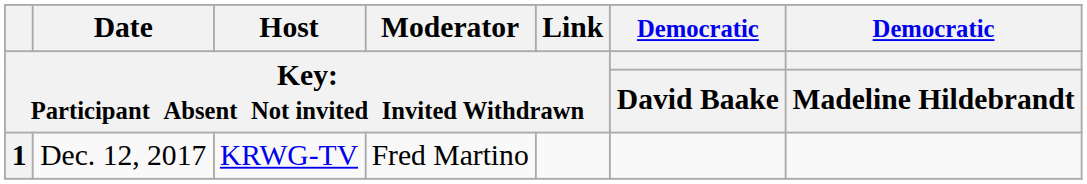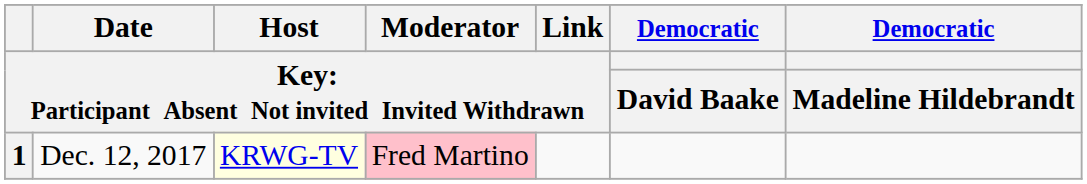(289, 155) no background -> (289, 155) lightyellow background
(450, 155) no background -> (450, 155) pink background
